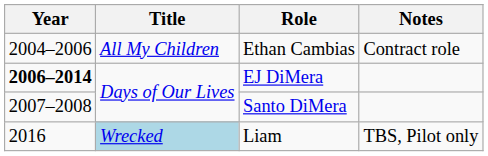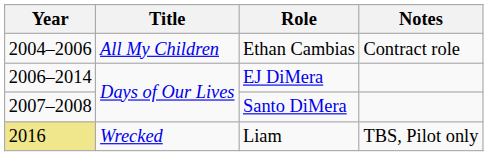(50, 77) bold -> (50, 77) normal
(27, 135) no background -> (27, 135) khaki background
(131, 135) lightblue background -> (131, 135) no background
